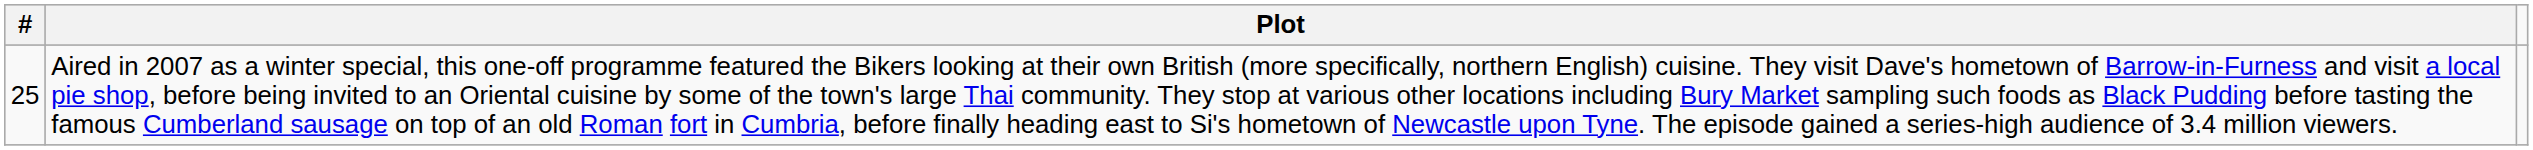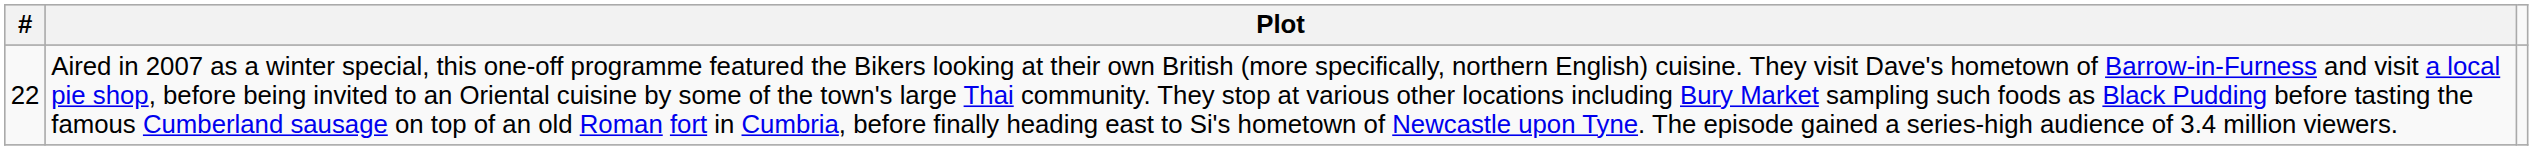(25, 94) 25 -> (25, 94) 22
